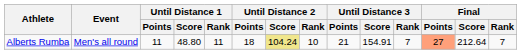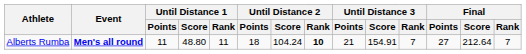(106, 42) normal -> (108, 42) bold
(282, 42) khaki background -> (288, 42) no background
(313, 42) normal -> (318, 42) bold
(438, 42) lightsalmon background -> (443, 42) no background
